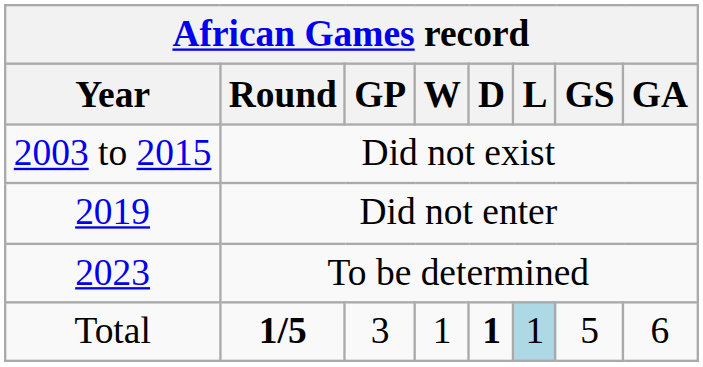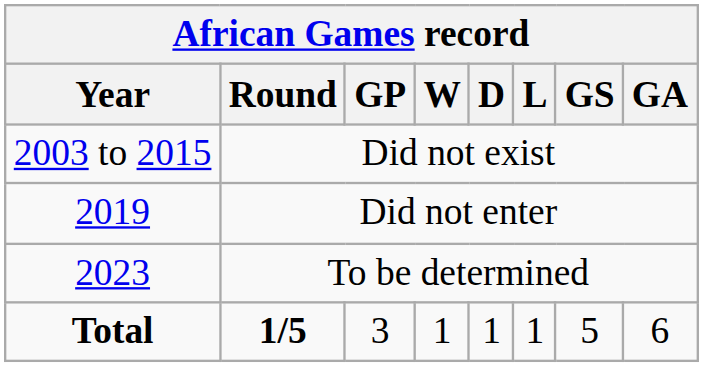(113, 331) normal -> (113, 331) bold
(492, 331) bold -> (492, 331) normal
(535, 331) lightblue background -> (535, 331) no background
